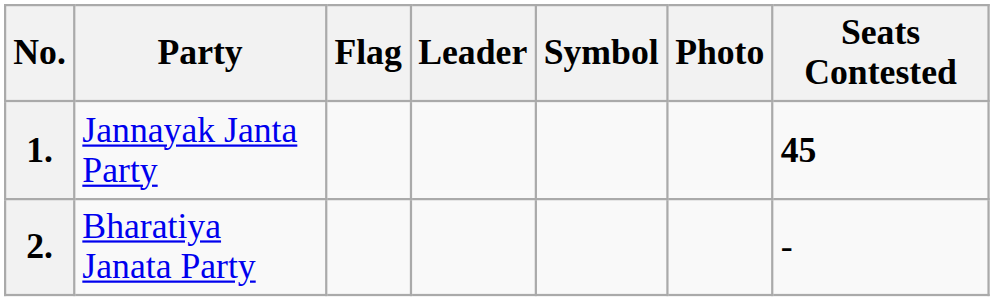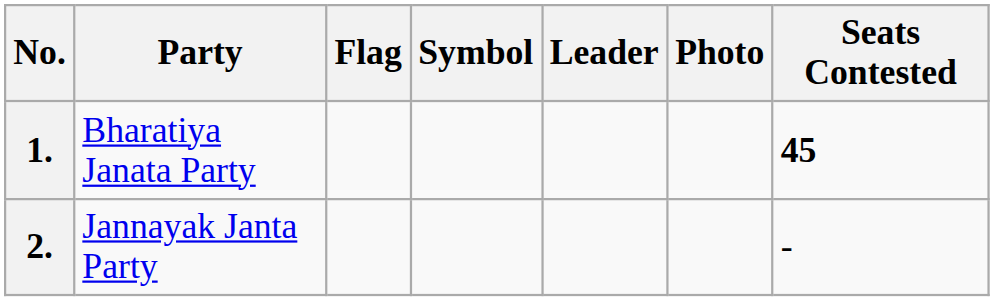columns swapped: (601, 52) <-> (473, 52)
(190, 149) Jannayak Janta Party -> (169, 149) Bharatiya Janata Party
(169, 246) Bharatiya Janata Party -> (190, 246) Jannayak Janta Party
